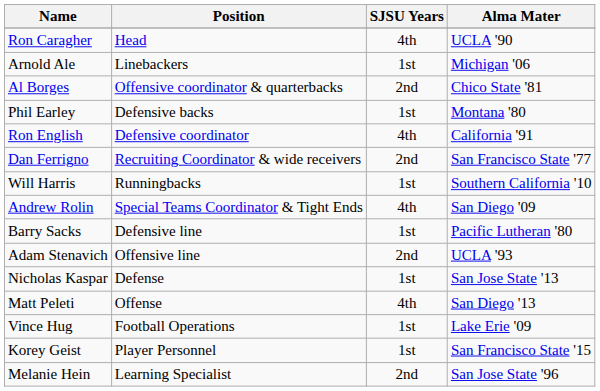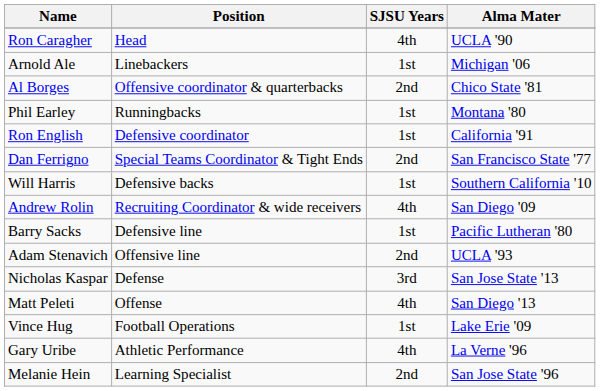(164, 111) Defensive backs -> (158, 111) Runningbacks
(407, 135) 4th -> (407, 135) 1st
(238, 159) Recruiting Coordinator & wide receivers -> (239, 159) Special Teams Coordinator & Tight Ends
(158, 183) Runningbacks -> (164, 183) Defensive backs
(239, 207) Special Teams Coordinator & Tight Ends -> (238, 207) Recruiting Coordinator & wide receivers
(407, 278) 1st -> (407, 278) 3rd
- row: (44, 350)
+ row: (42, 350)
